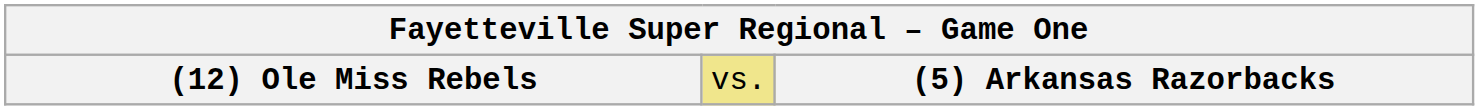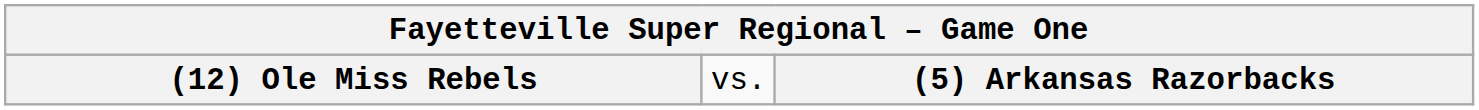(739, 80) khaki background -> (739, 80) no background
